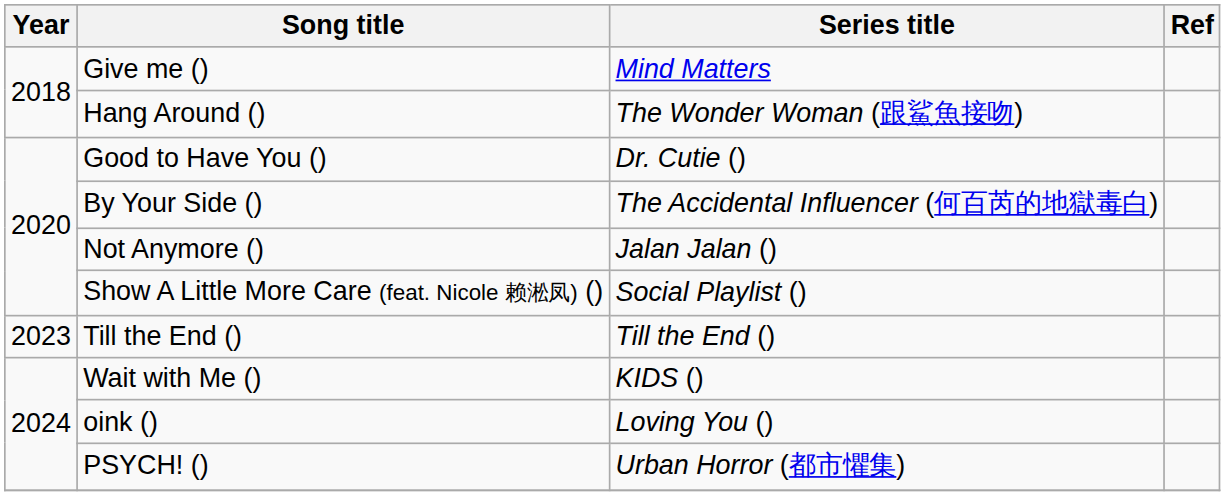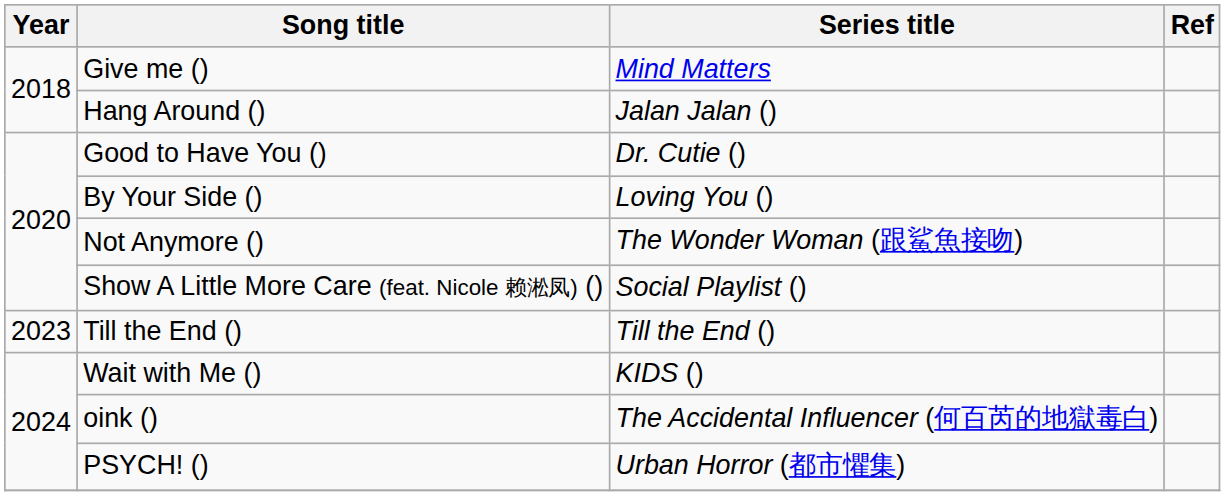(819, 112) The Wonder Woman (跟鯊魚接吻) -> (696, 111) Jalan Jalan ()
(887, 203) The Accidental Influencer (何百芮的地獄毒白) -> (694, 196) Loving You ()
(696, 249) Jalan Jalan () -> (819, 240) The Wonder Woman (跟鯊魚接吻)
(694, 421) Loving You () -> (887, 417) The Accidental Influencer (何百芮的地獄毒白)
